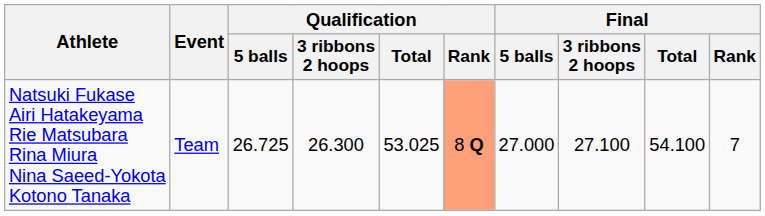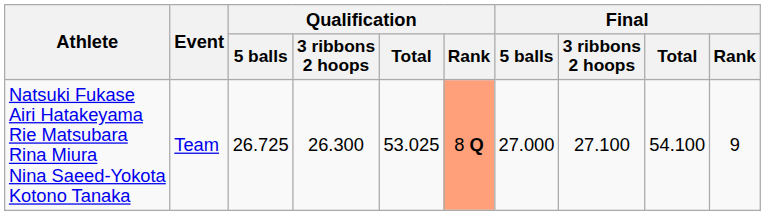(735, 145) 7 -> (735, 145) 9
